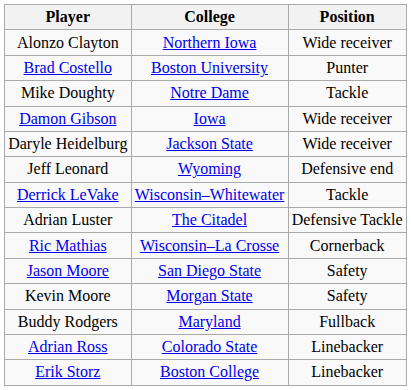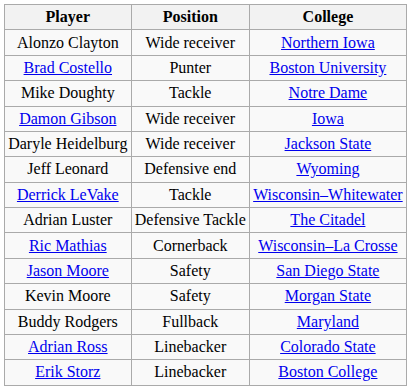columns swapped: (347, 17) <-> (210, 17)
